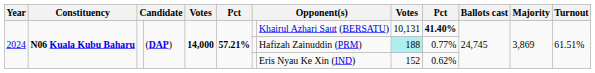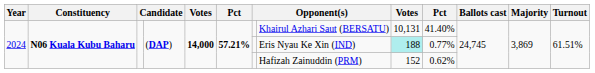(440, 28) bold -> (440, 28) normal
(310, 44) Hafizah Zainuddin (PRM) -> (307, 44) Eris Nyau Ke Xin (IND)
(307, 60) Eris Nyau Ke Xin (IND) -> (310, 60) Hafizah Zainuddin (PRM)
